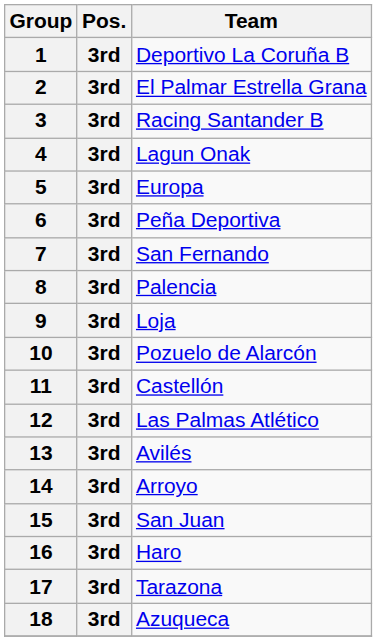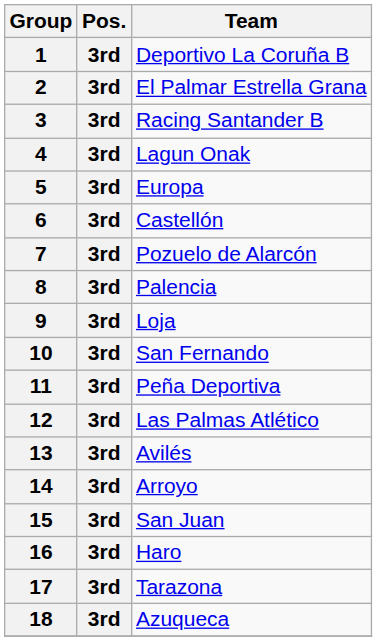(208, 220) Peña Deportiva -> (180, 220) Castellón
(202, 253) San Fernando -> (226, 253) Pozuelo de Alarcón
(226, 353) Pozuelo de Alarcón -> (202, 353) San Fernando
(180, 386) Castellón -> (208, 386) Peña Deportiva
